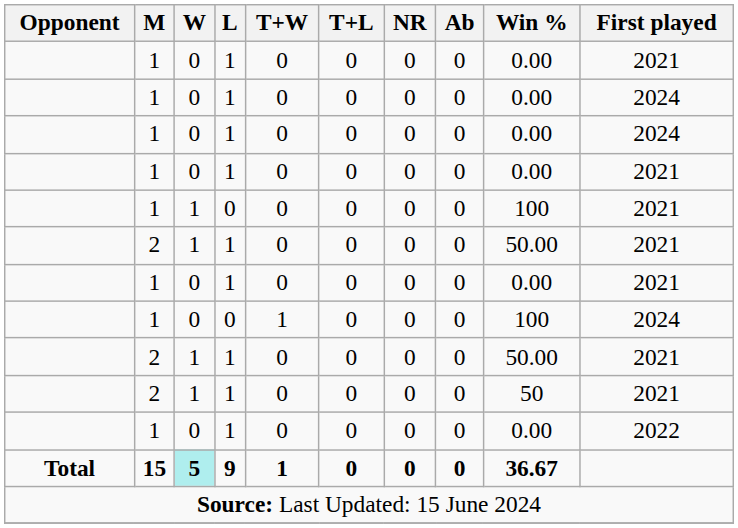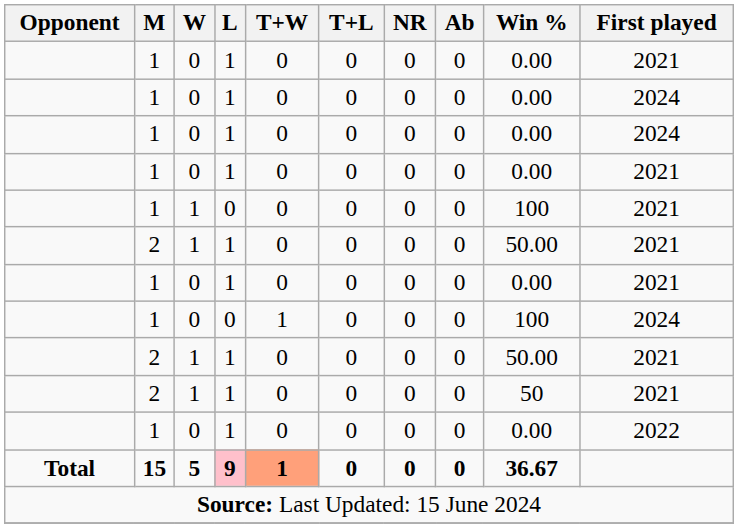(194, 467) paleturquoise background -> (194, 467) no background
(230, 467) no background -> (230, 467) pink background
(282, 467) no background -> (282, 467) lightsalmon background
